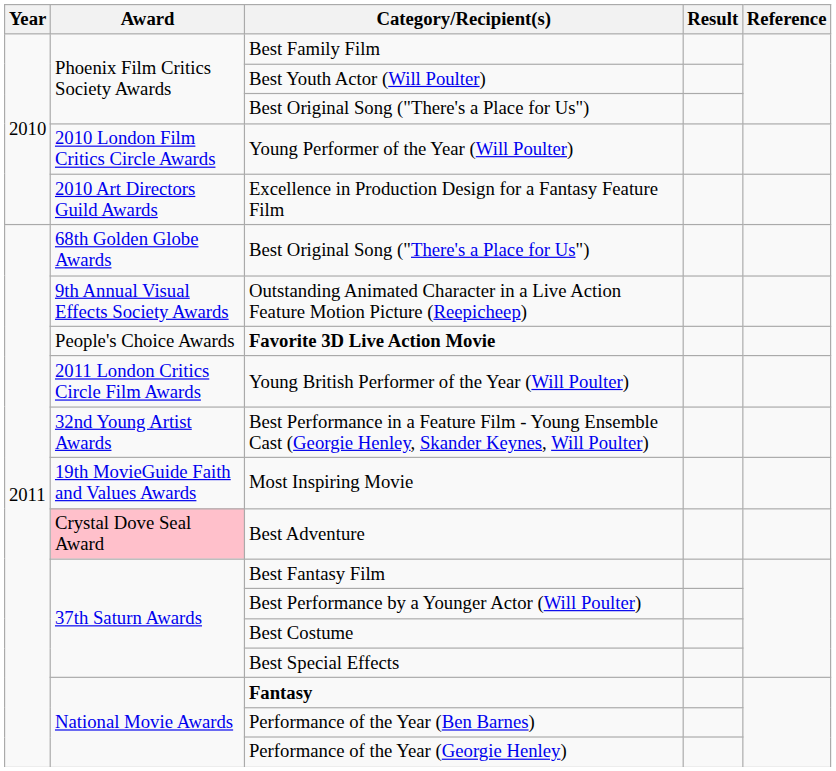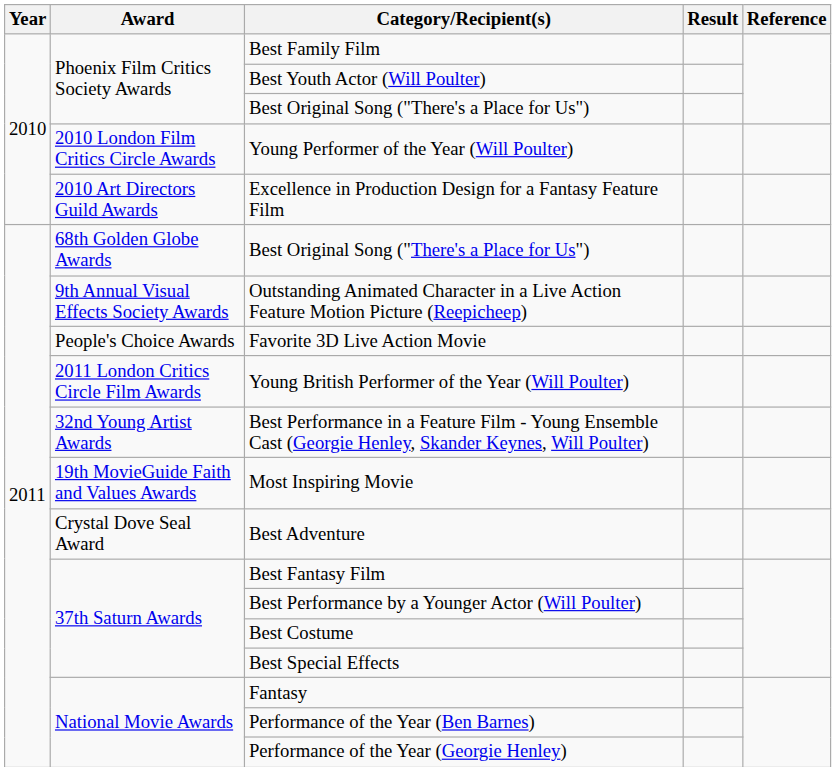(372, 341) bold -> (367, 341) normal
(123, 533) pink background -> (123, 533) no background
(281, 692) bold -> (278, 692) normal
